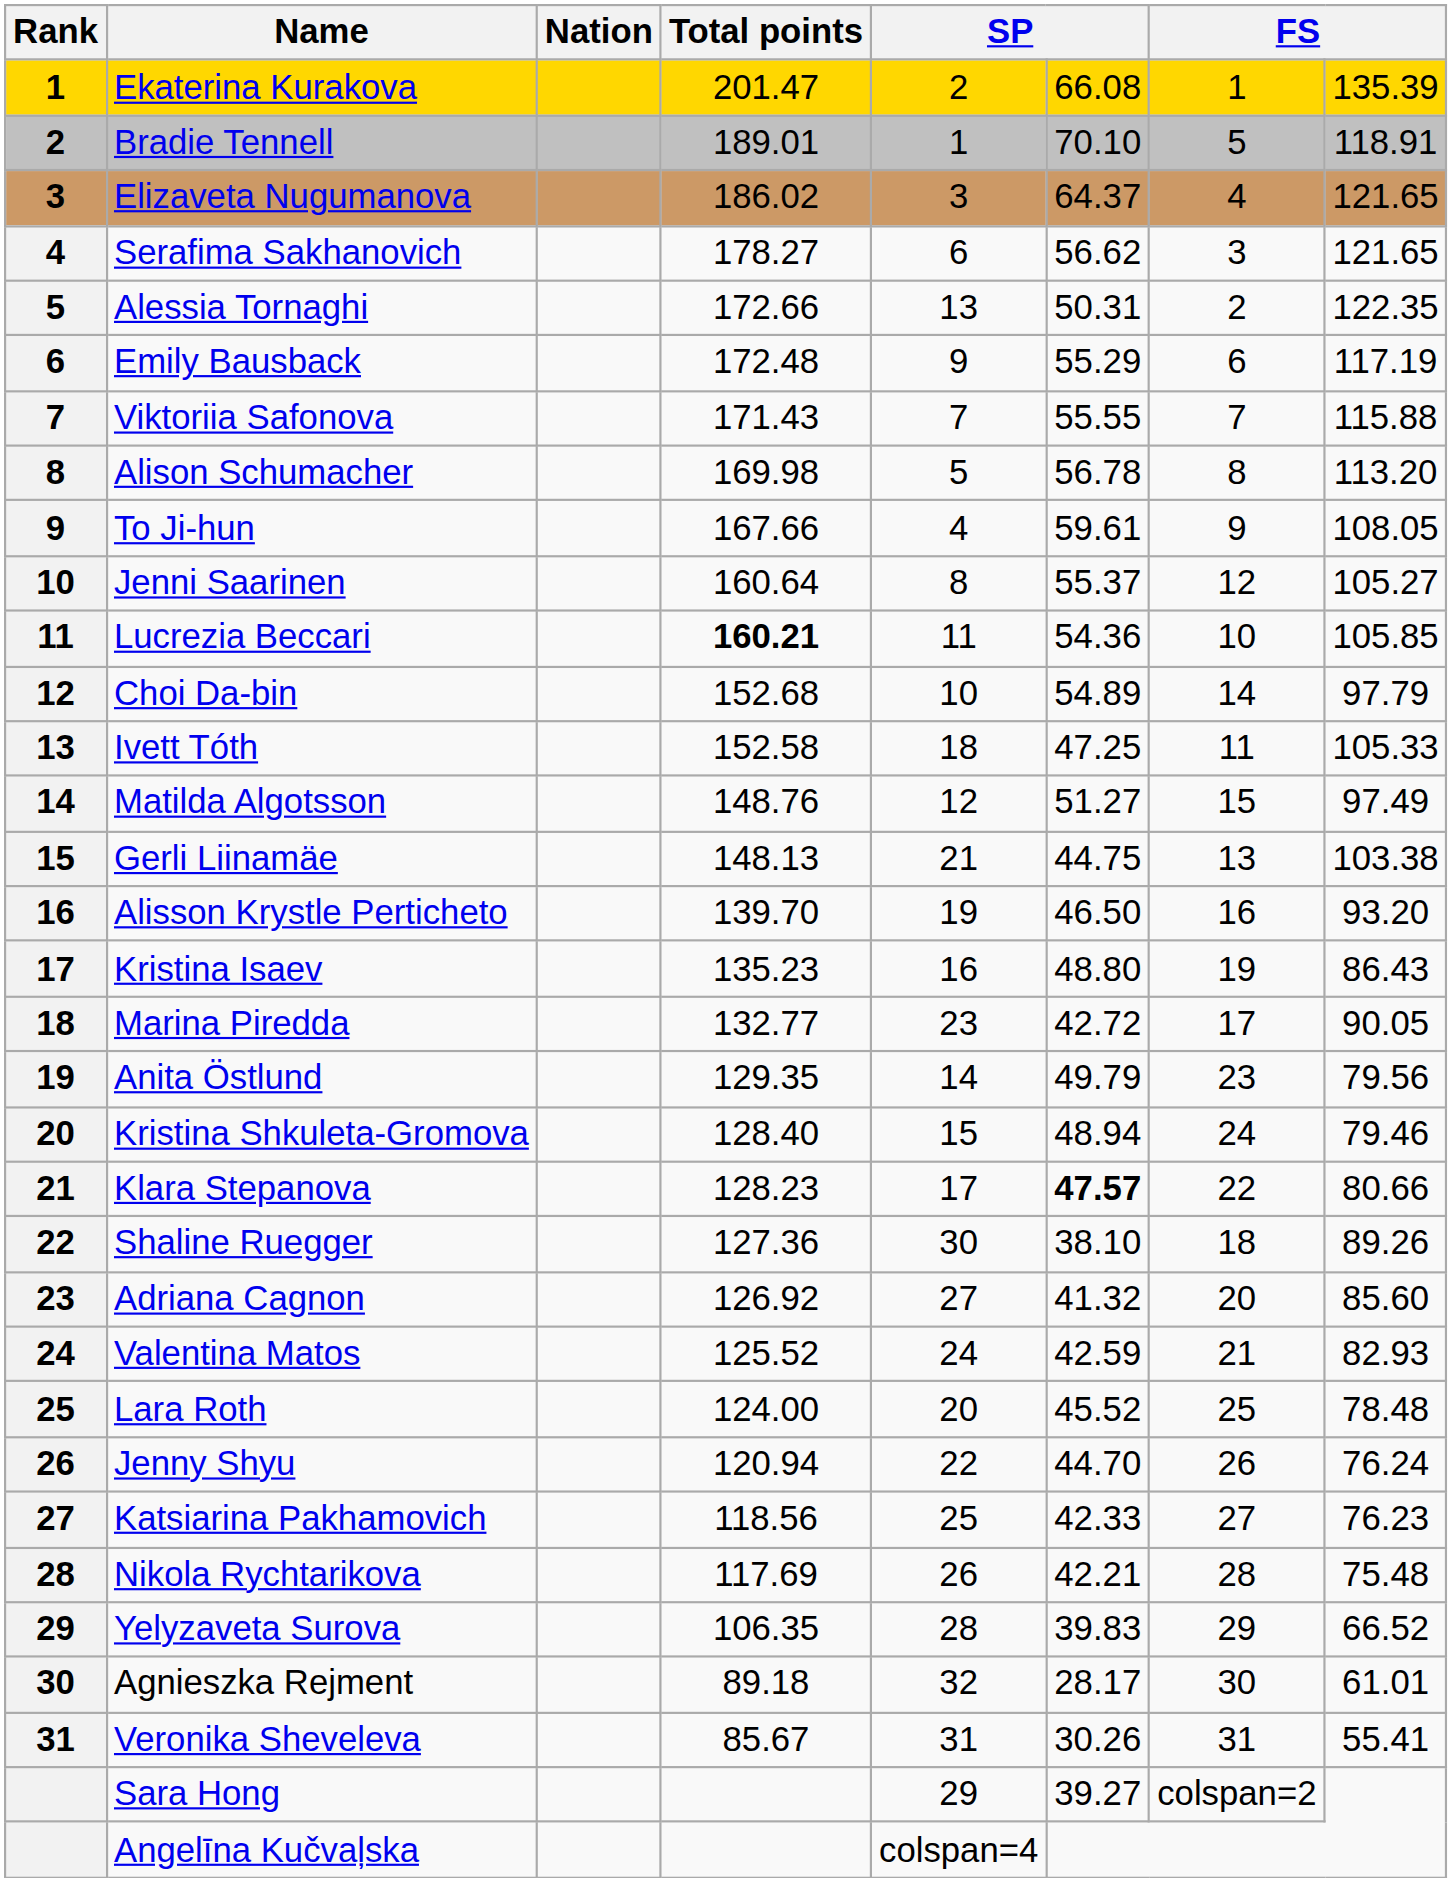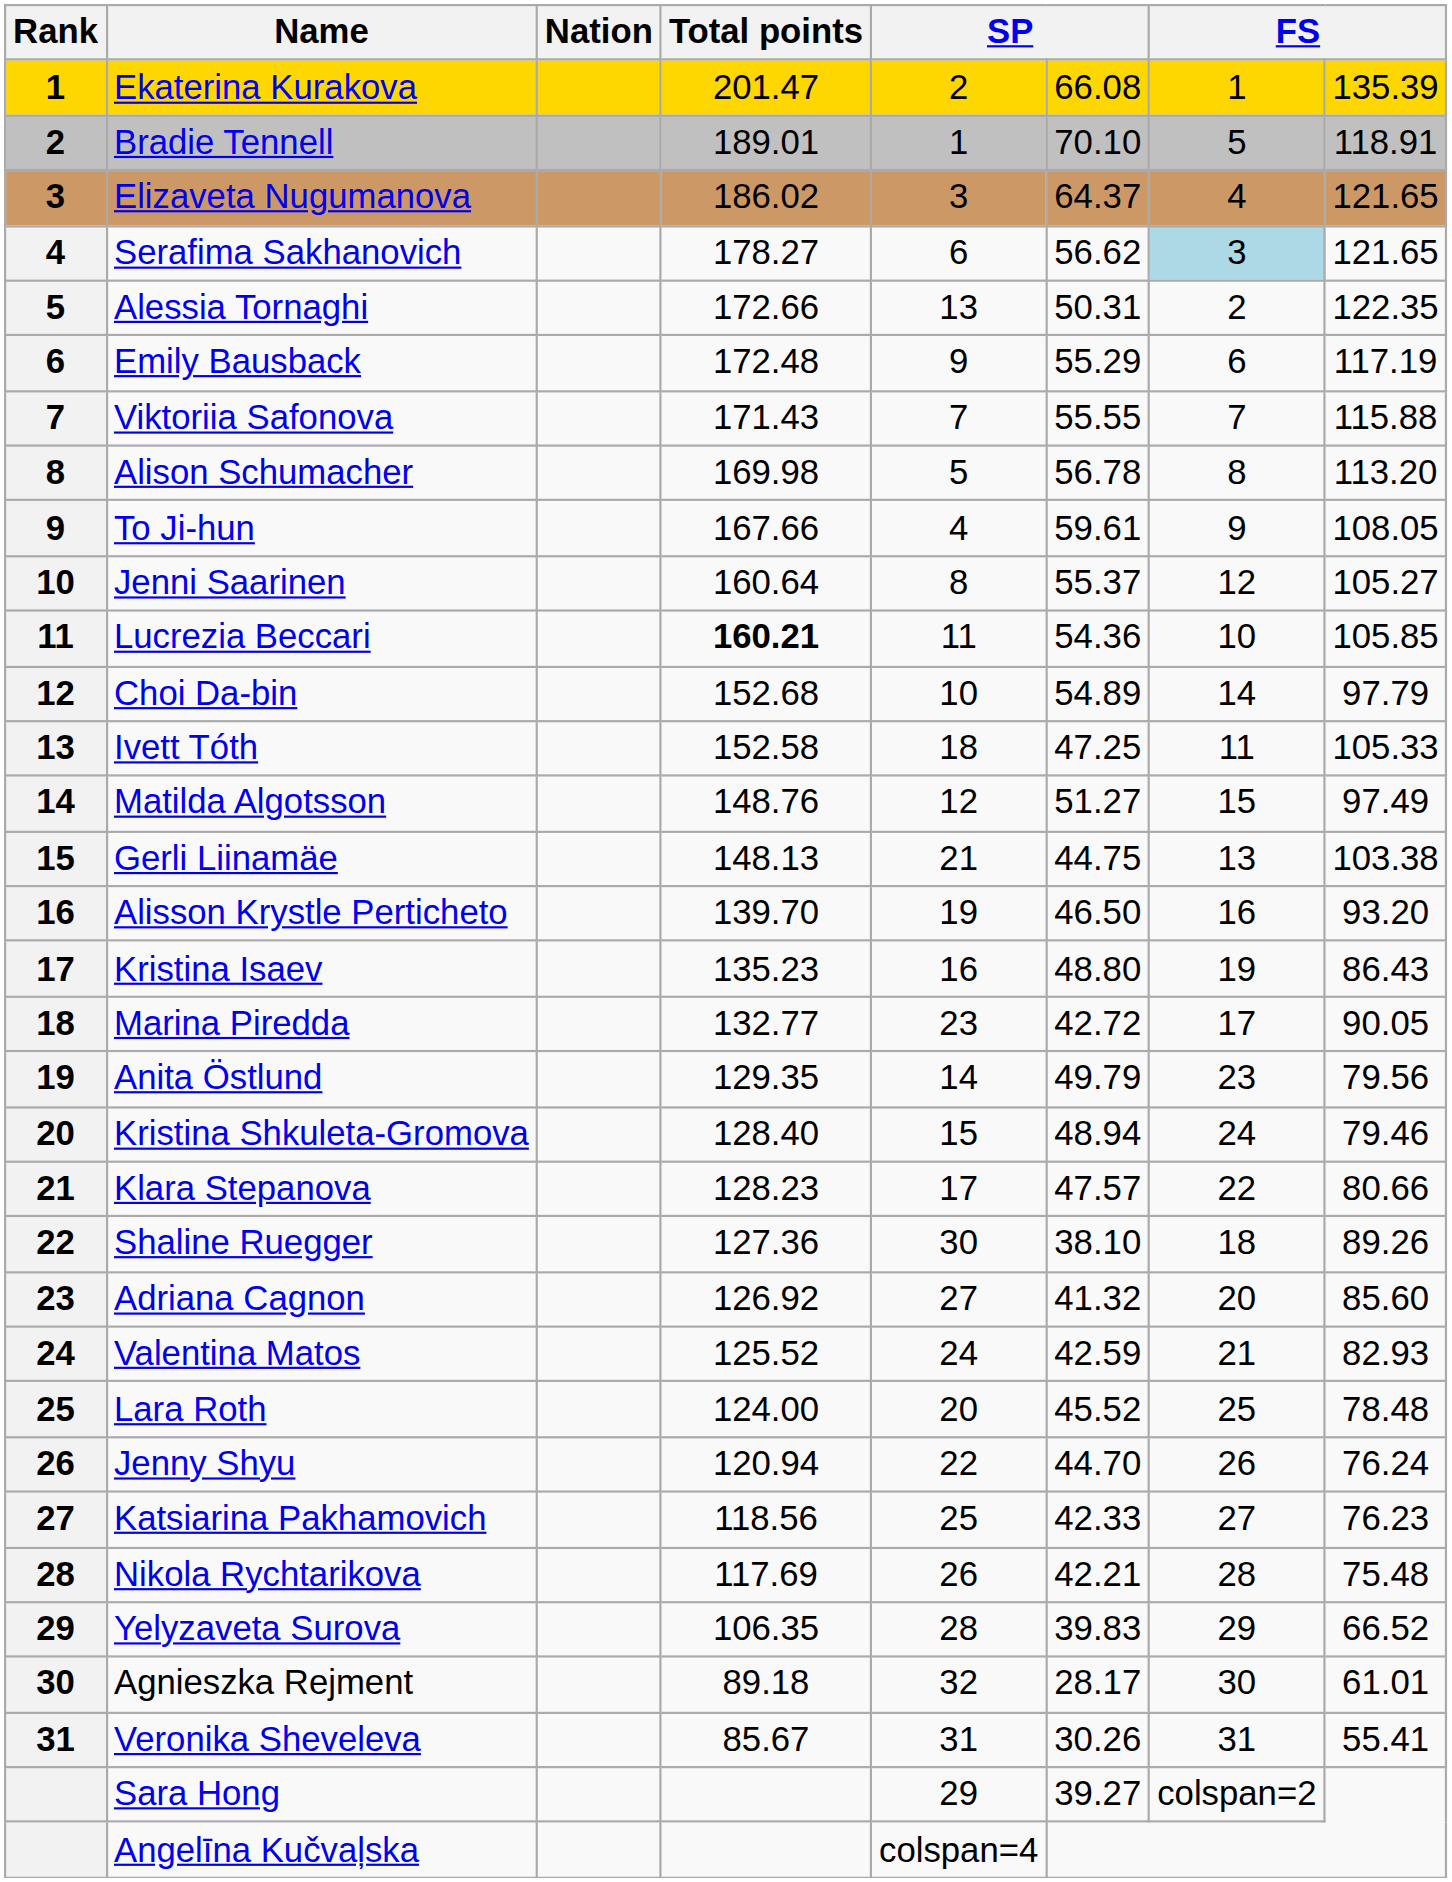(1237, 252) no background -> (1237, 252) lightblue background
(1098, 1188) bold -> (1098, 1188) normal
